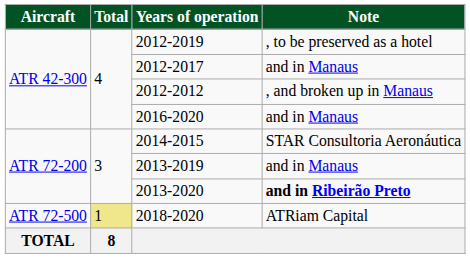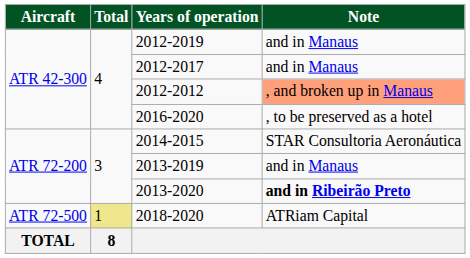(364, 42) , to be preserved as a hotel -> (364, 42) and in Manaus
(364, 92) no background -> (364, 92) lightsalmon background
(364, 116) and in Manaus -> (364, 116) , to be preserved as a hotel
